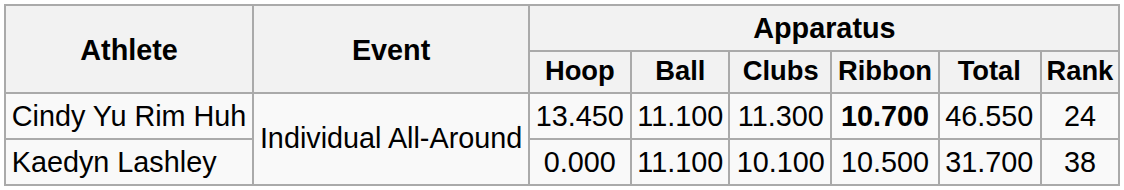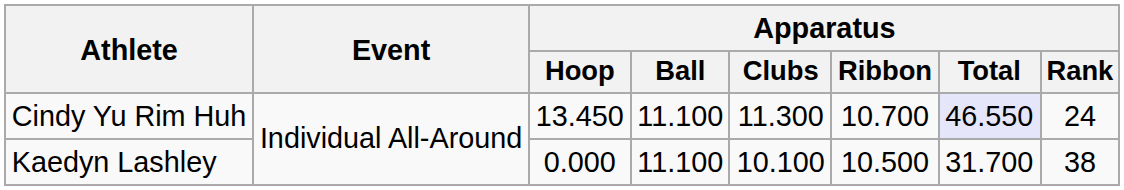(885, 117) bold -> (885, 117) normal
(989, 117) no background -> (989, 117) lavender background
